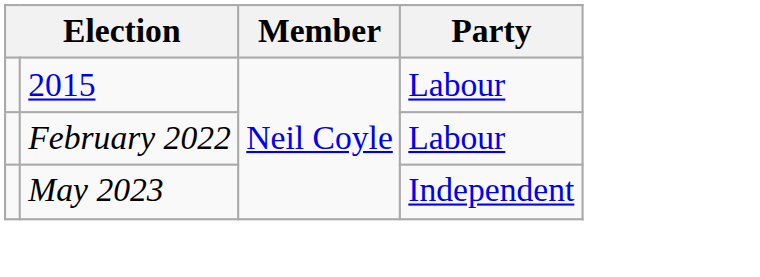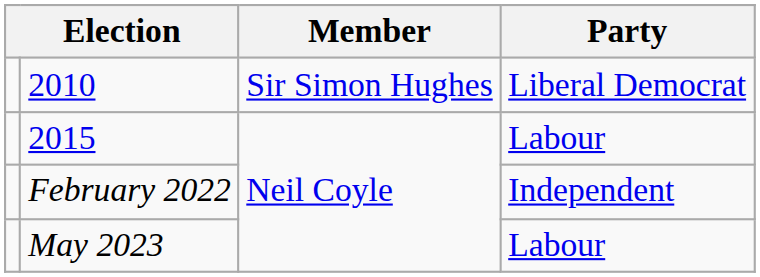+ row: (62, 84)
(457, 137) Labour -> (591, 191) Independent
(491, 191) Independent -> (557, 244) Labour
